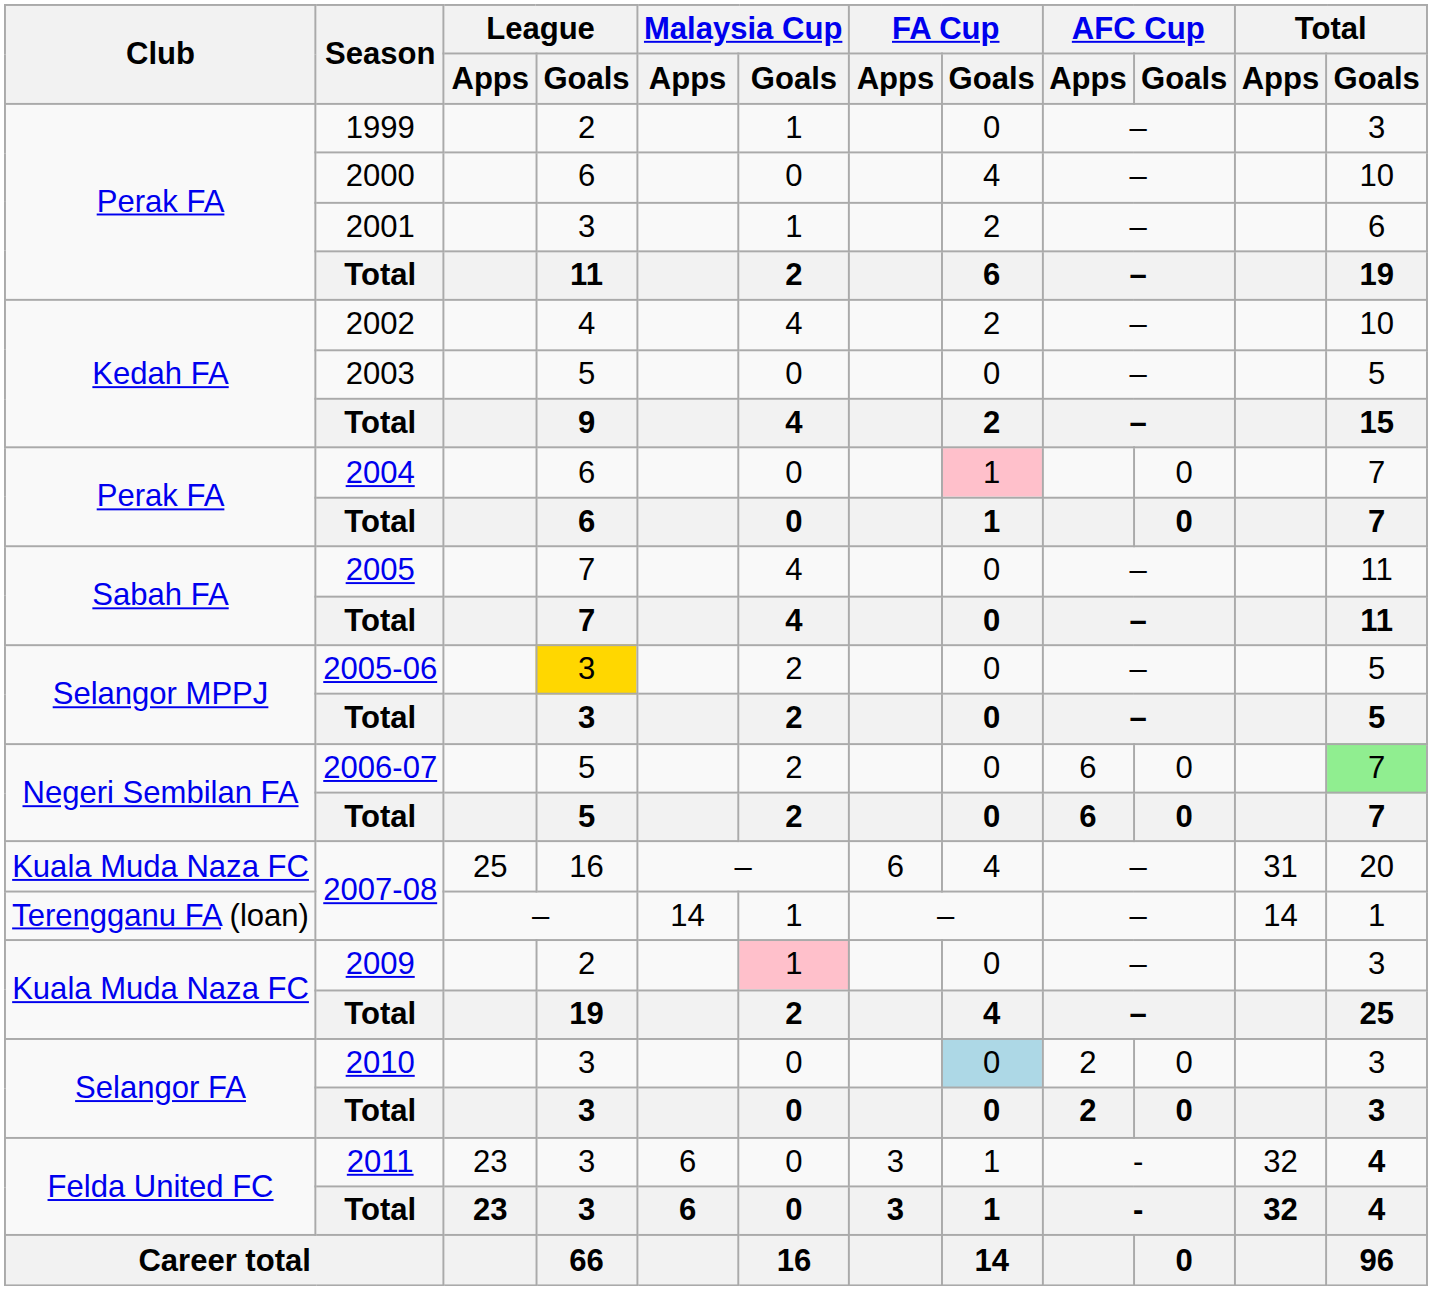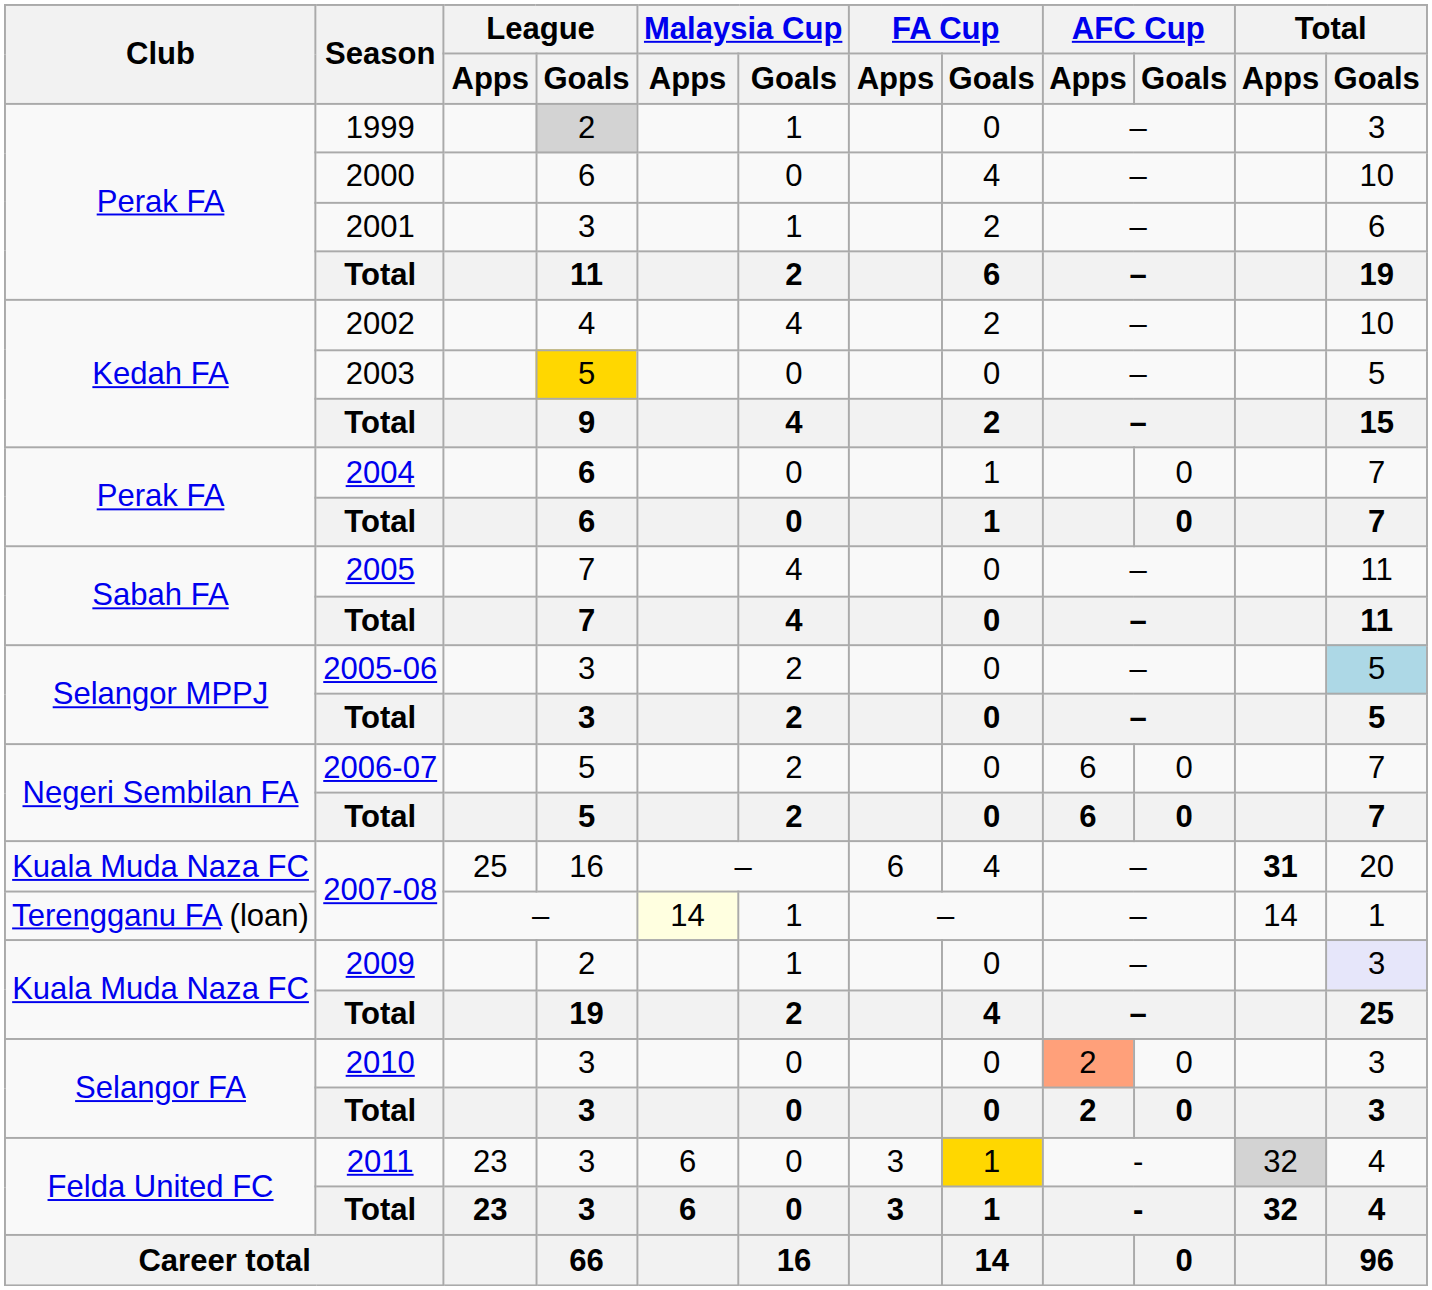(587, 127) no background -> (587, 127) lightgrey background
(587, 373) no background -> (587, 373) gold background
(587, 472) normal -> (587, 472) bold
(992, 472) pink background -> (992, 472) no background
(587, 669) gold background -> (587, 669) no background
(1377, 669) no background -> (1377, 669) lightblue background
(1377, 767) lightgreen background -> (1377, 767) no background
(1280, 865) normal -> (1280, 865) bold
(688, 915) no background -> (688, 915) lightyellow background
(794, 964) pink background -> (794, 964) no background
(1377, 964) no background -> (1377, 964) lavender background
(992, 1062) lightblue background -> (992, 1062) no background
(1088, 1062) no background -> (1088, 1062) lightsalmon background
(992, 1161) no background -> (992, 1161) gold background
(1280, 1161) no background -> (1280, 1161) lightgrey background
(1377, 1161) bold -> (1377, 1161) normal
